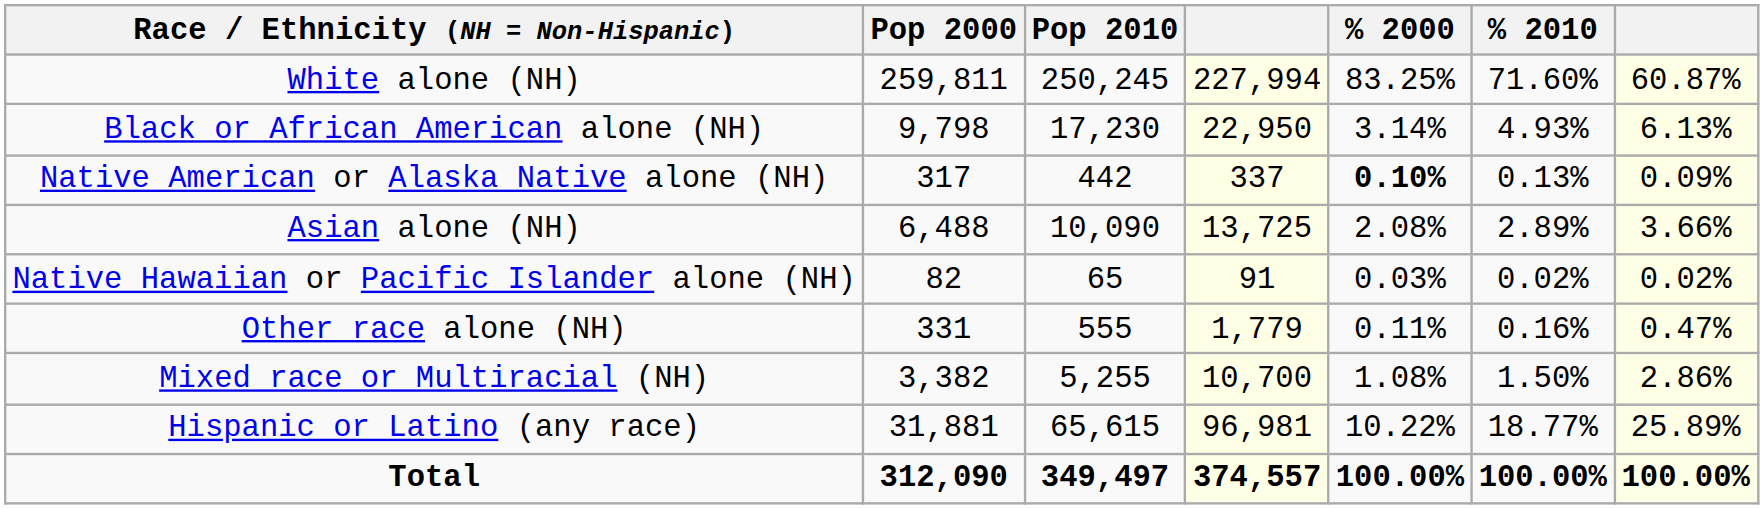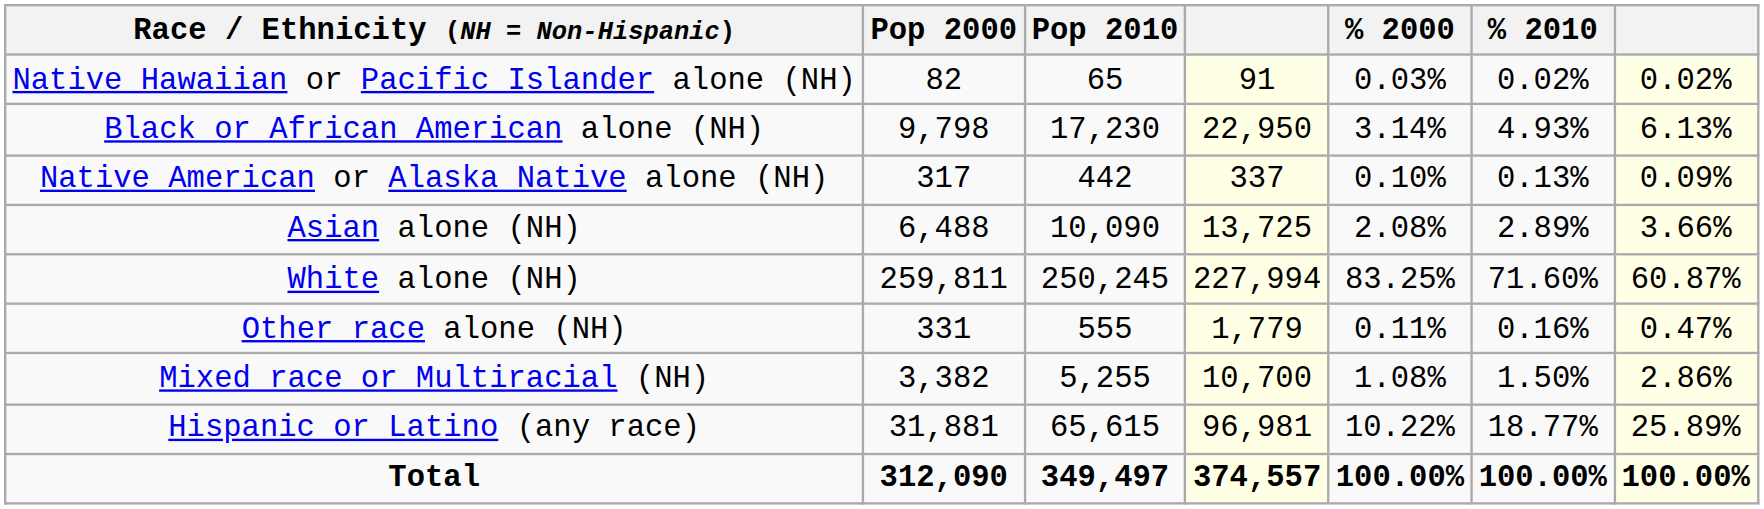rows swapped: (434, 80) <-> (434, 279)
(1400, 179) bold -> (1400, 179) normal
